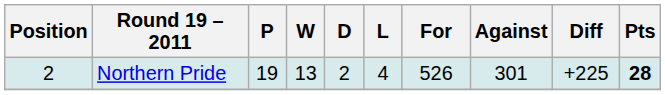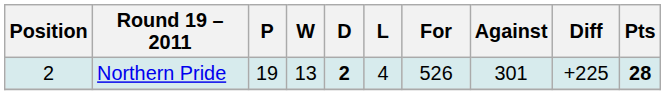(344, 73) normal -> (344, 73) bold
